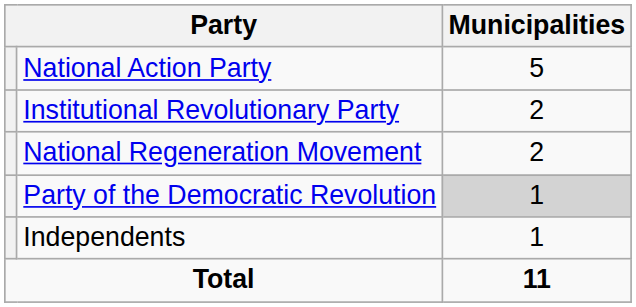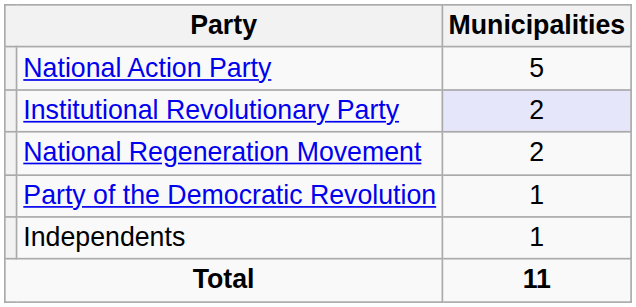(537, 110) no background -> (537, 110) lavender background
(537, 195) lightgrey background -> (537, 195) no background
